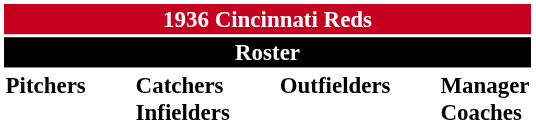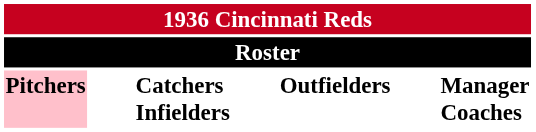(46, 85) no background -> (46, 85) pink background
